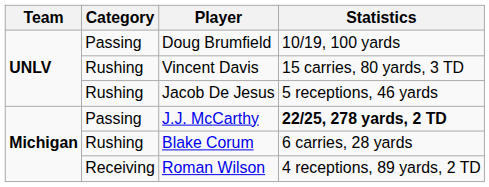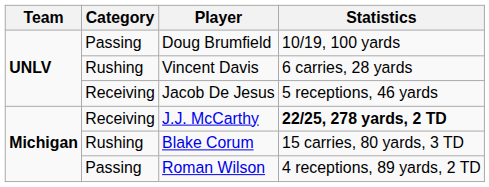(373, 68) 15 carries, 80 yards, 3 TD -> (347, 68) 6 carries, 28 yards
(114, 93) Rushing -> (120, 93) Receiving
(113, 118) Passing -> (120, 118) Receiving
(347, 143) 6 carries, 28 yards -> (373, 143) 15 carries, 80 yards, 3 TD
(120, 168) Receiving -> (113, 168) Passing
